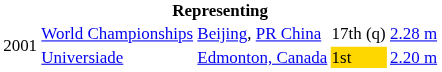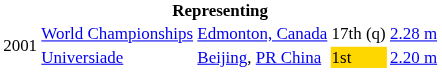(259, 34) Beijing, PR China -> (262, 34) Edmonton, Canada
(262, 57) Edmonton, Canada -> (259, 57) Beijing, PR China
